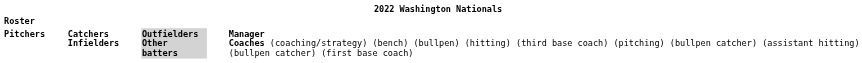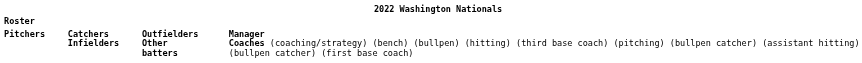(170, 43) lightgrey background -> (170, 43) no background
